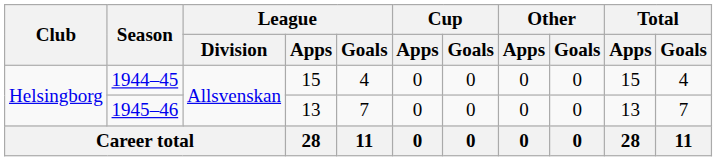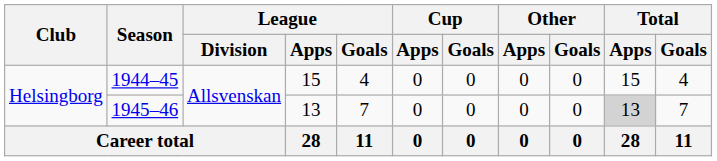(630, 110) no background -> (630, 110) lightgrey background
